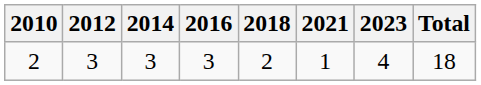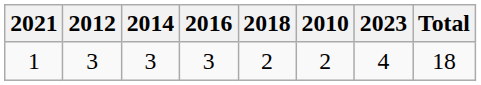columns swapped: (34, 23) <-> (325, 23)
